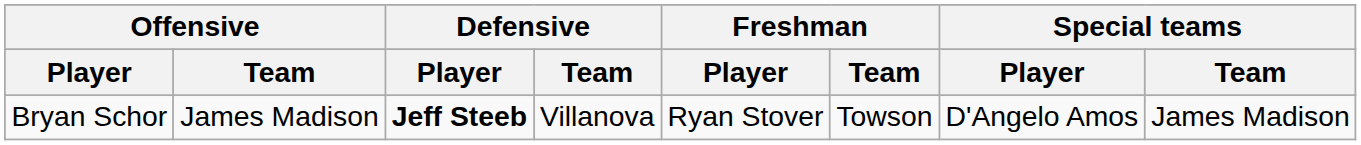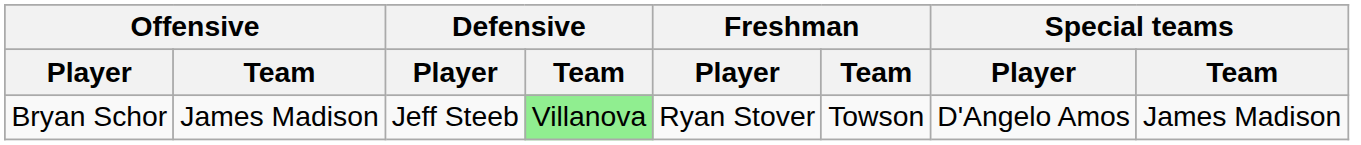(459, 116) bold -> (455, 116) normal
(597, 116) no background -> (589, 116) lightgreen background
